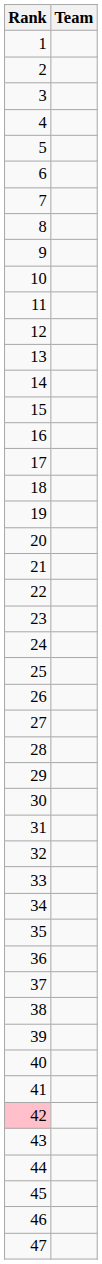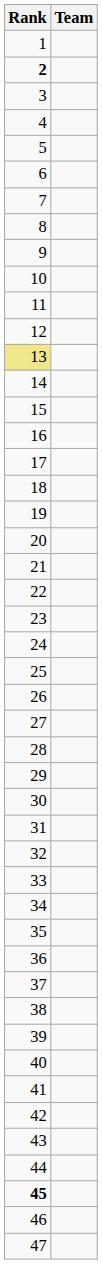(43, 69) normal -> (43, 69) bold
(39, 357) no background -> (39, 357) khaki background
(39, 1115) pink background -> (39, 1115) no background
(39, 1193) normal -> (39, 1193) bold
